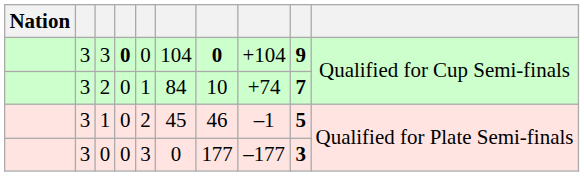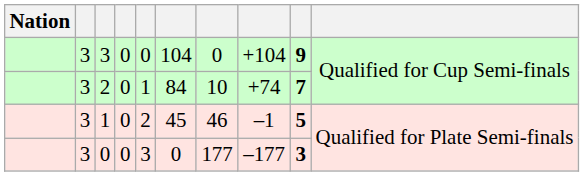(125, 54) bold -> (125, 54) normal
(217, 54) bold -> (217, 54) normal
